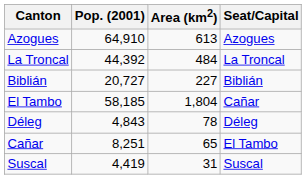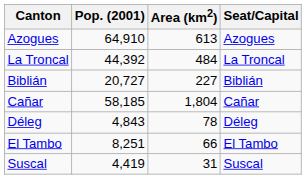(35, 101) El Tambo -> (25, 101) Cañar
(25, 143) Cañar -> (35, 143) El Tambo
(210, 143) 65 -> (210, 143) 66
